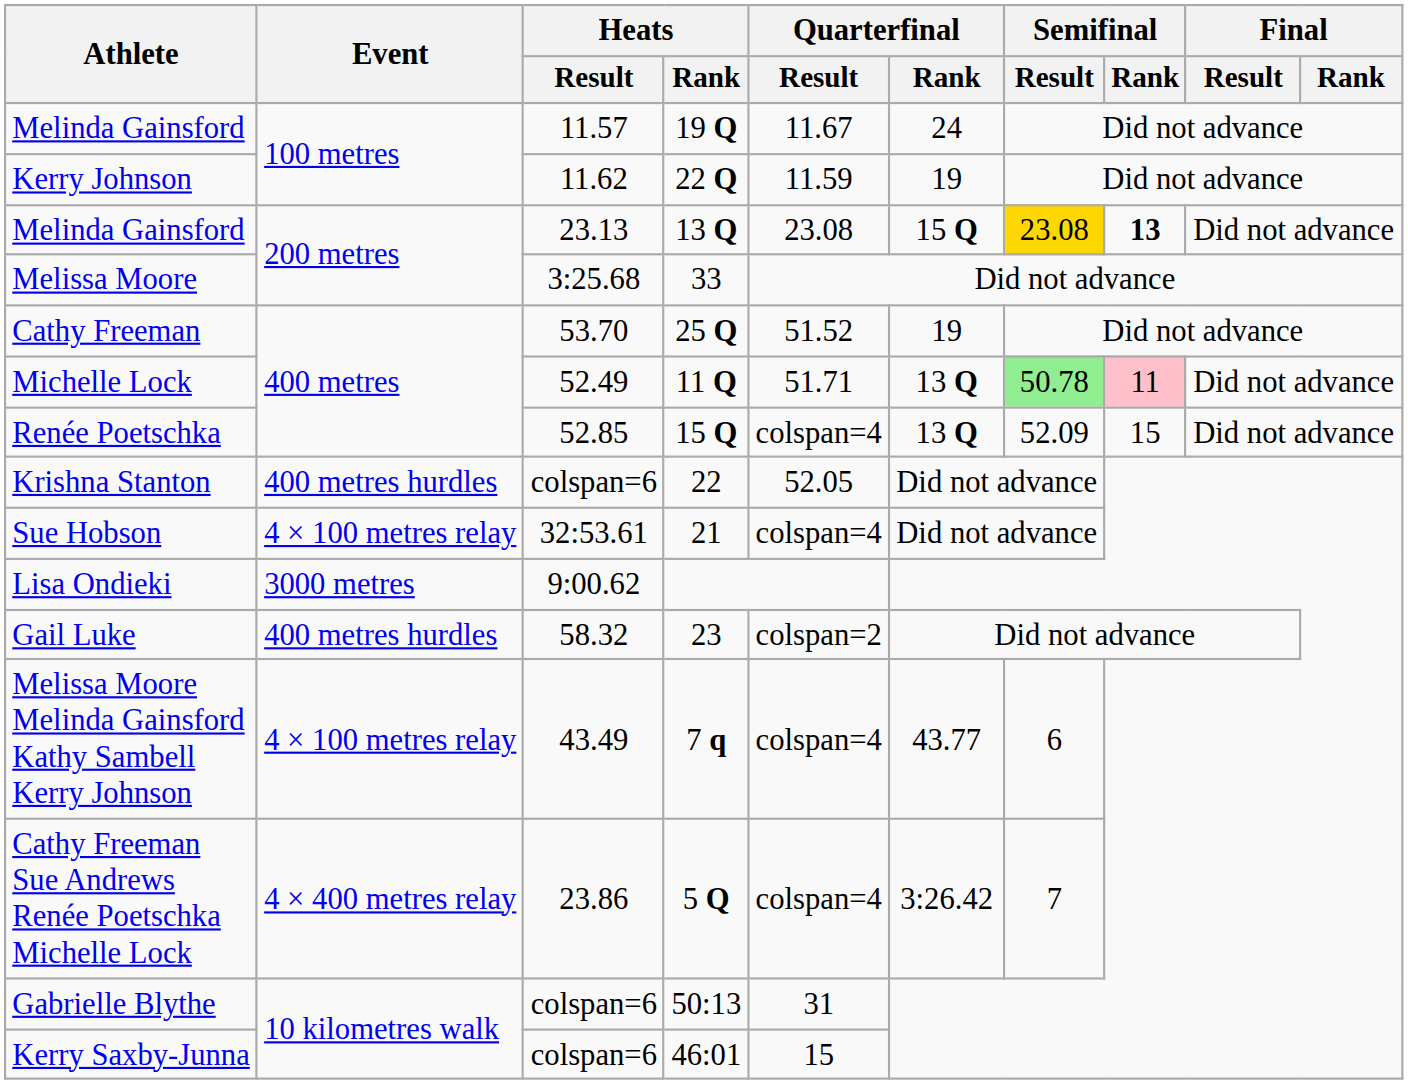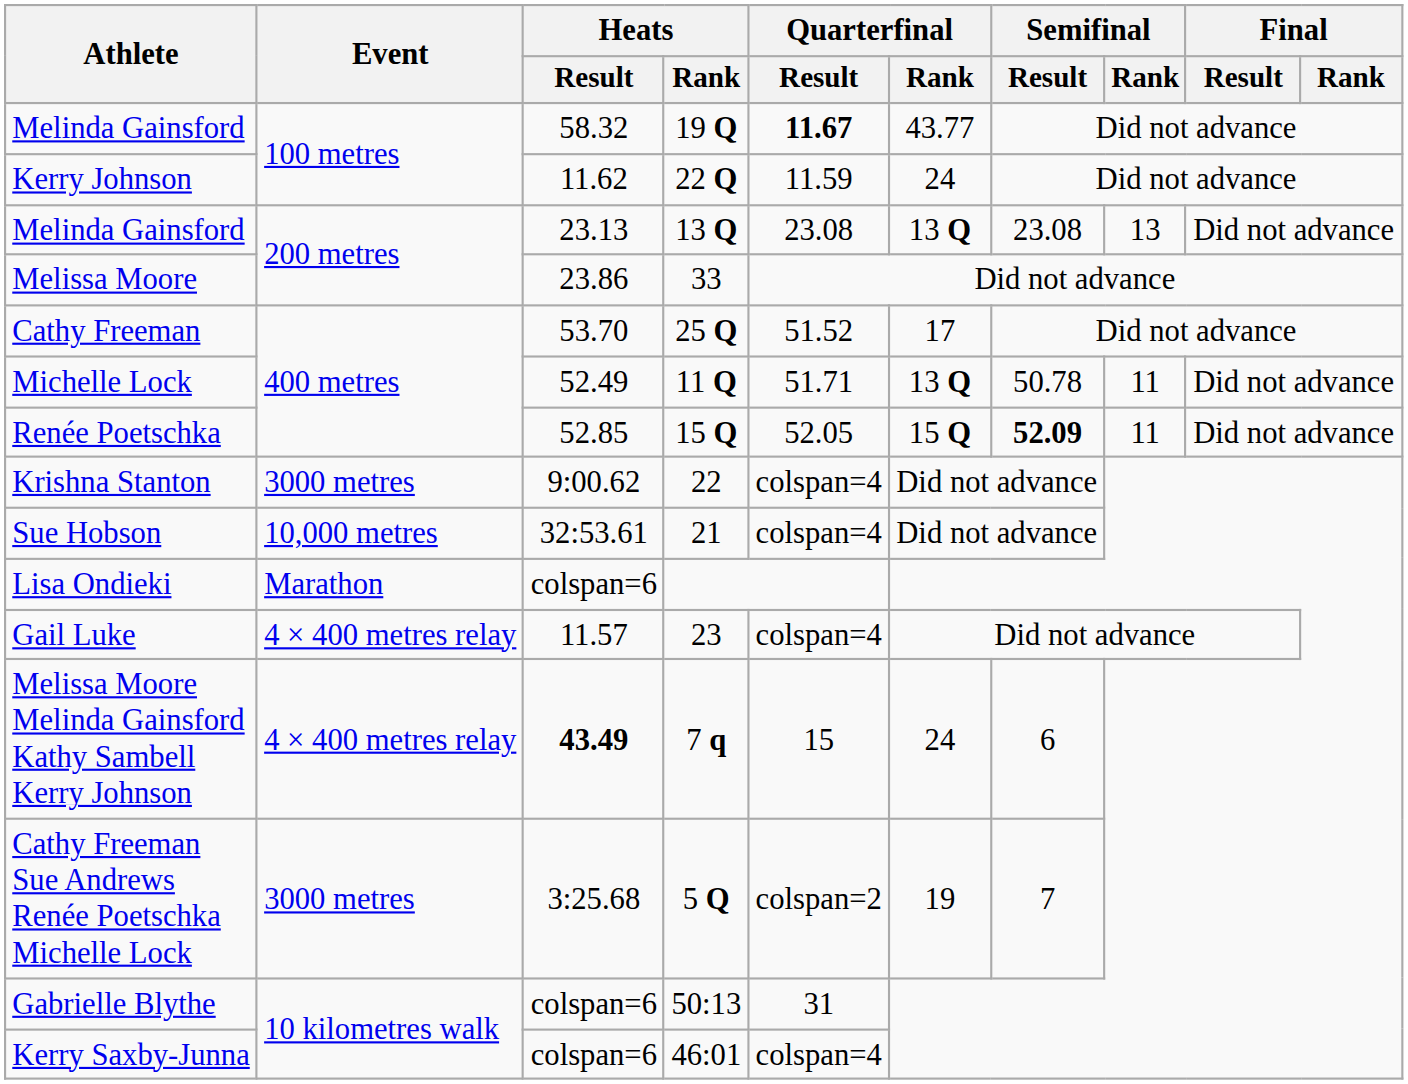(594, 128) 11.57 -> (594, 128) 58.32
(819, 128) normal -> (819, 128) bold
(947, 128) 24 -> (940, 128) 43.77
(947, 179) 19 -> (940, 179) 24
(947, 229) 15 Q -> (940, 229) 13 Q
(1054, 229) gold background -> (1048, 229) no background
(1145, 229) bold -> (1145, 229) normal
(594, 280) 3:25.68 -> (594, 280) 23.86
(947, 330) 19 -> (940, 330) 17
(1054, 381) lightgreen background -> (1048, 381) no background
(1145, 381) pink background -> (1145, 381) no background
(819, 432) colspan=4 -> (819, 432) 52.05
(947, 432) 13 Q -> (940, 432) 15 Q
(1054, 432) normal -> (1048, 432) bold
(1145, 432) 15 -> (1145, 432) 11
(381, 482) 400 metres hurdles -> (339, 482) 3000 metres
(594, 482) colspan=6 -> (594, 482) 9:00.62
(819, 482) 52.05 -> (819, 482) colspan=4
(390, 533) 4 × 100 metres relay -> (351, 533) 10,000 metres
(339, 583) 3000 metres -> (324, 583) Marathon
(594, 583) 9:00.62 -> (594, 583) colspan=6
(381, 634) 400 metres hurdles -> (390, 634) 4 × 400 metres relay
(594, 634) 58.32 -> (594, 634) 11.57
(819, 634) colspan=2 -> (819, 634) colspan=4
(390, 739) 4 × 100 metres relay -> (390, 739) 4 × 400 metres relay
(594, 739) normal -> (594, 739) bold
(819, 739) colspan=4 -> (819, 739) 15
(947, 739) 43.77 -> (940, 739) 24
(390, 898) 4 × 400 metres relay -> (339, 898) 3000 metres
(594, 898) 23.86 -> (594, 898) 3:25.68
(819, 898) colspan=4 -> (819, 898) colspan=2
(947, 898) 3:26.42 -> (940, 898) 19
(819, 1054) 15 -> (819, 1054) colspan=4
